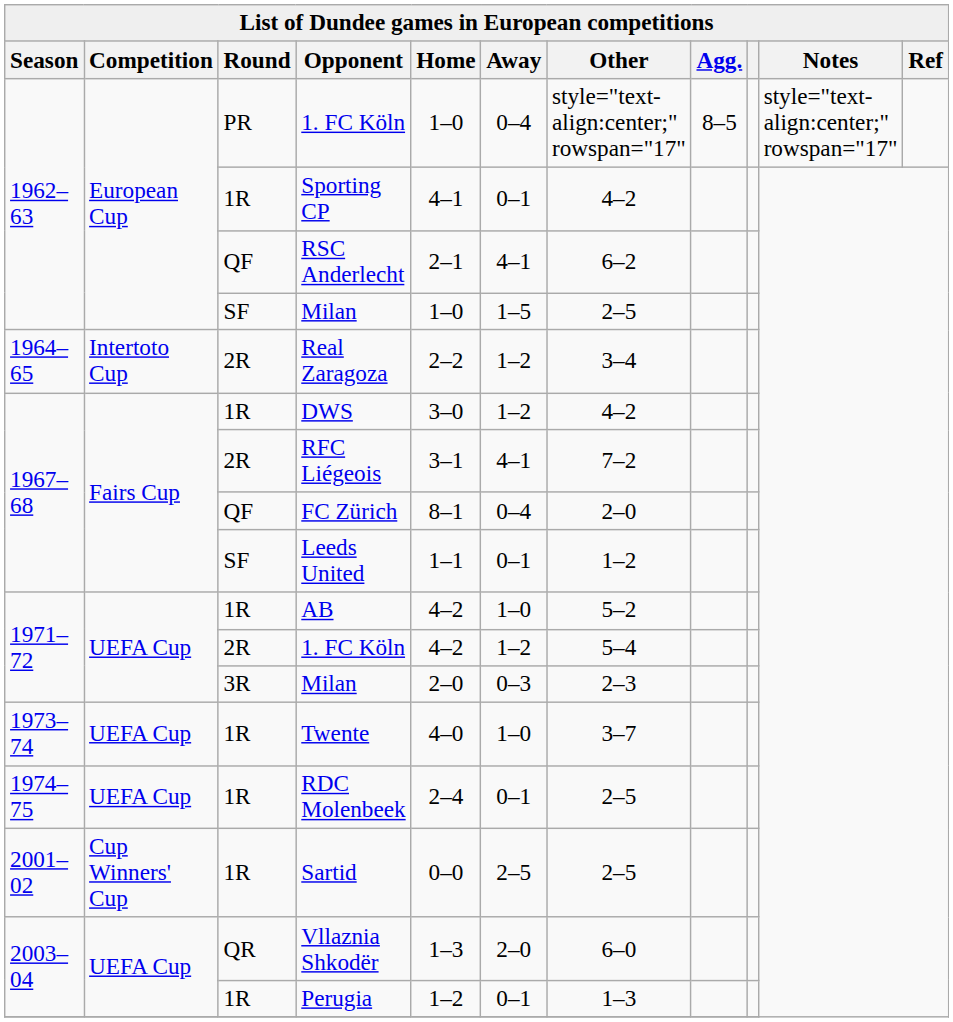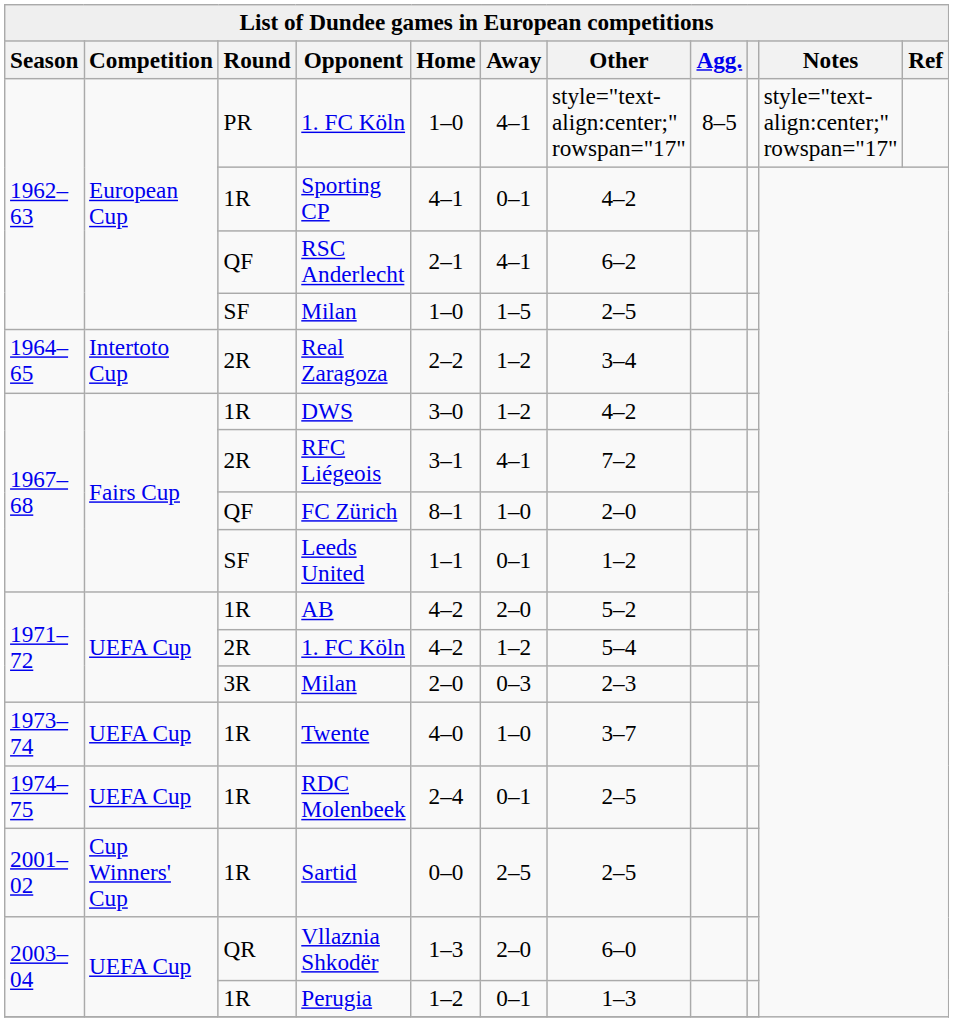(514, 122) 0–4 -> (514, 122) 4–1
(514, 510) 0–4 -> (514, 510) 1–0
(514, 610) 1–0 -> (514, 610) 2–0
